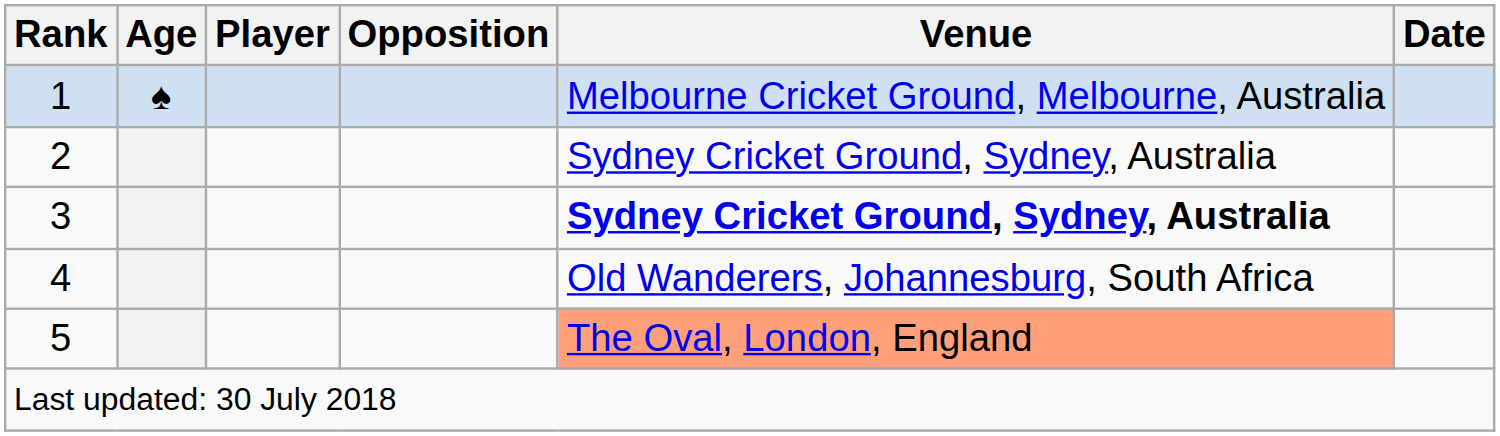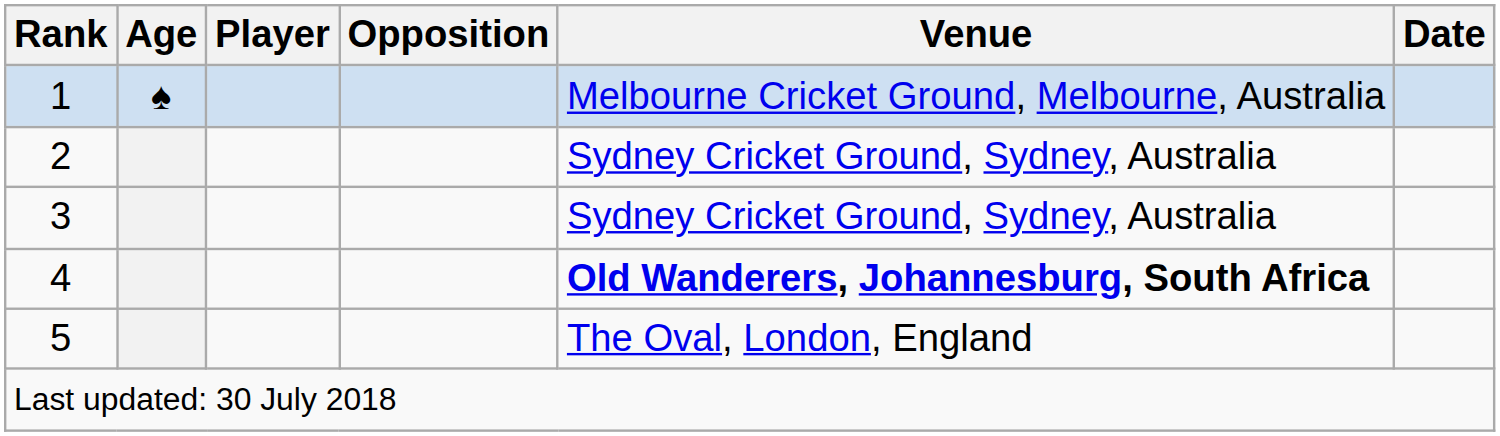(948, 216) bold -> (922, 216) normal
(940, 277) normal -> (968, 277) bold
(800, 338) lightsalmon background -> (800, 338) no background
